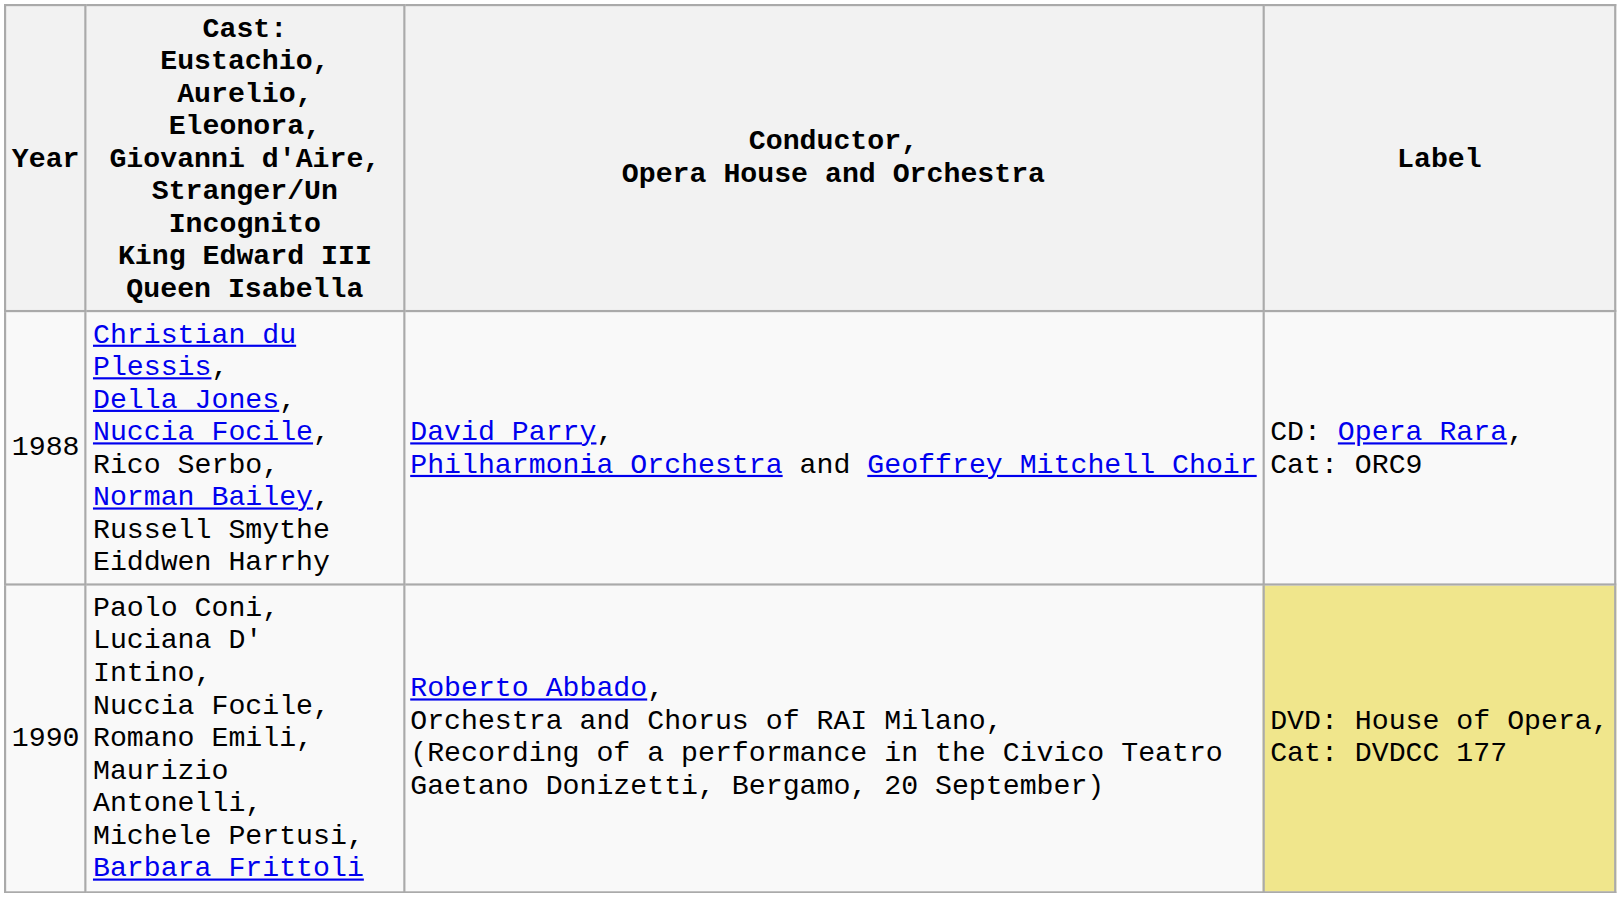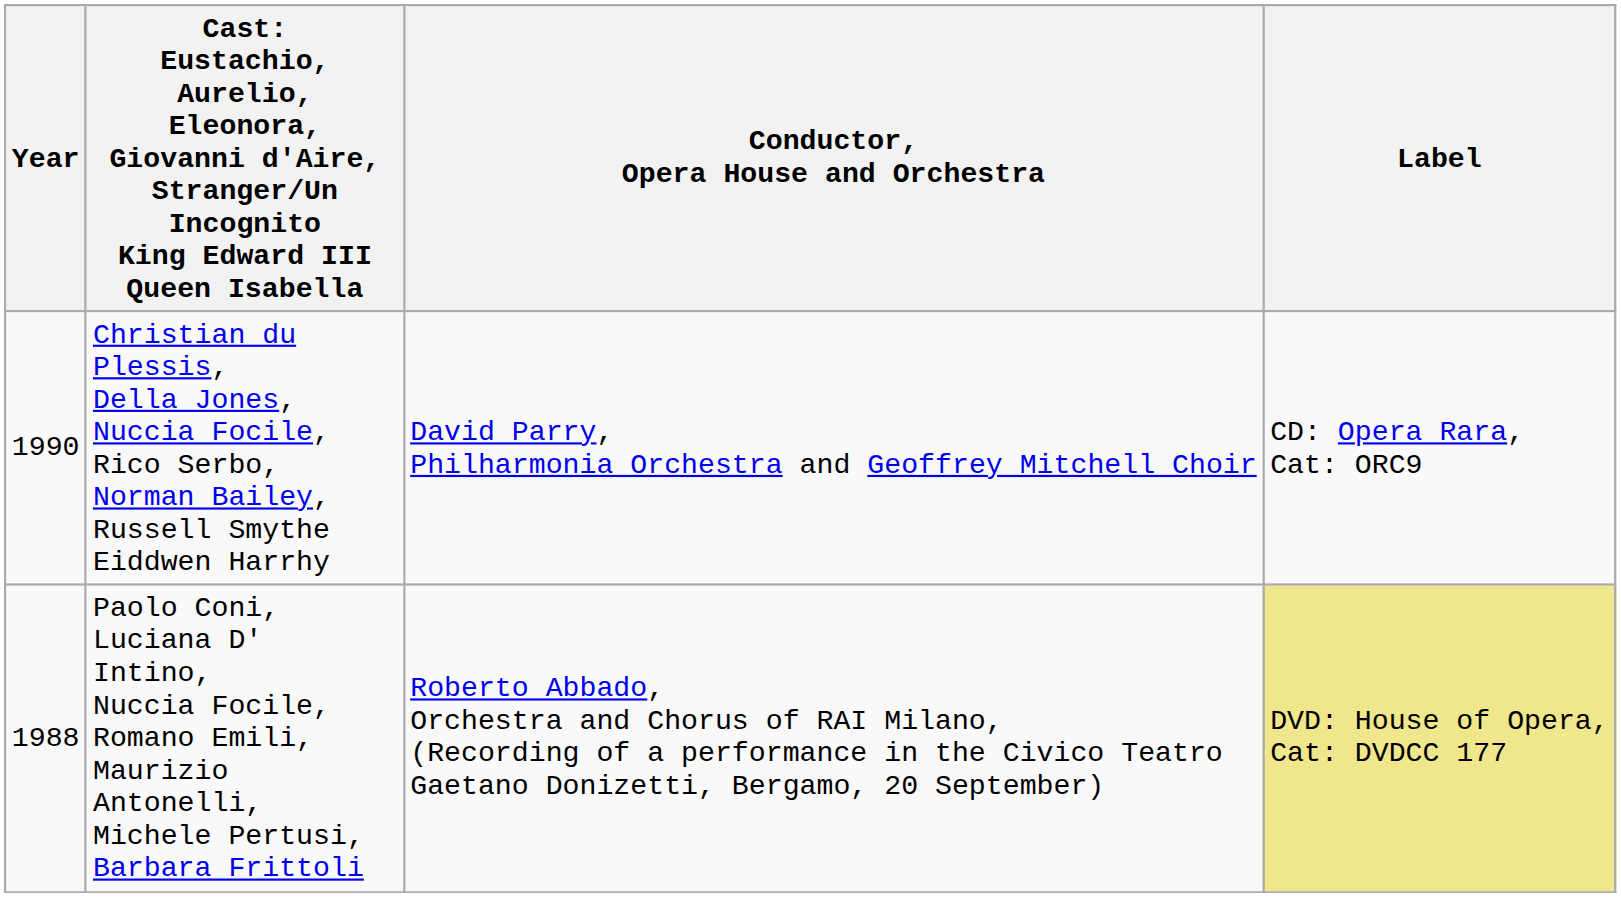(46, 448) 1988 -> (46, 448) 1990
(46, 738) 1990 -> (46, 738) 1988
